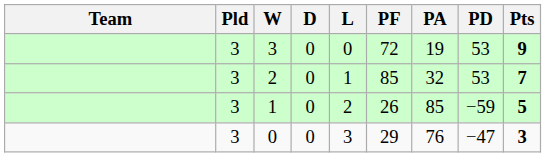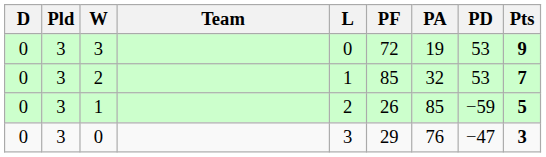columns swapped: (110, 19) <-> (310, 19)
